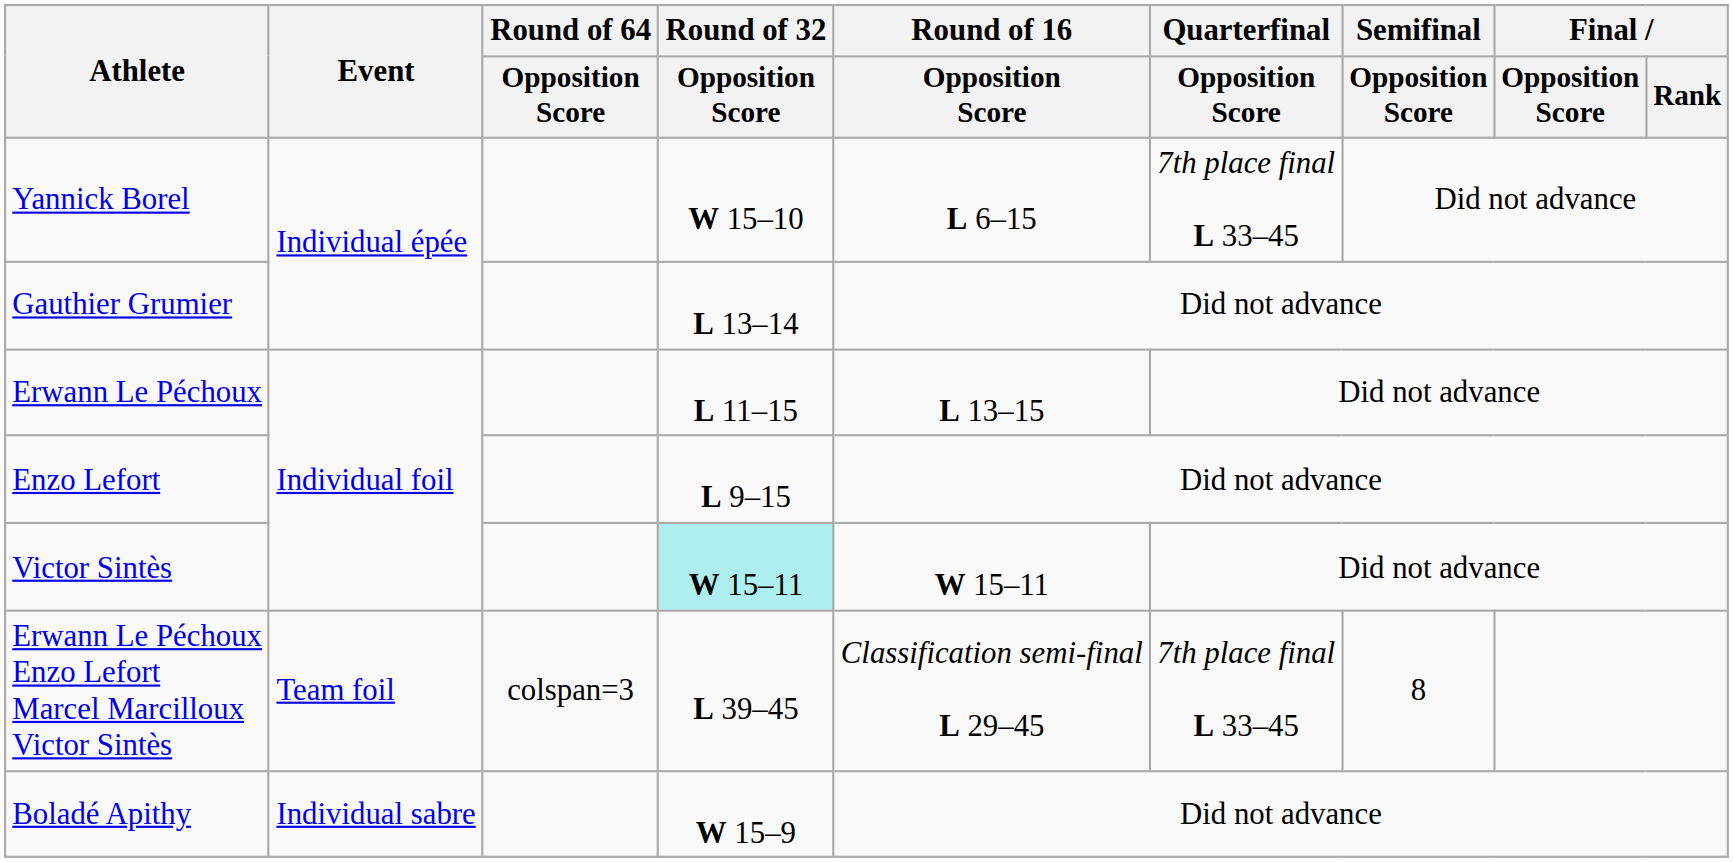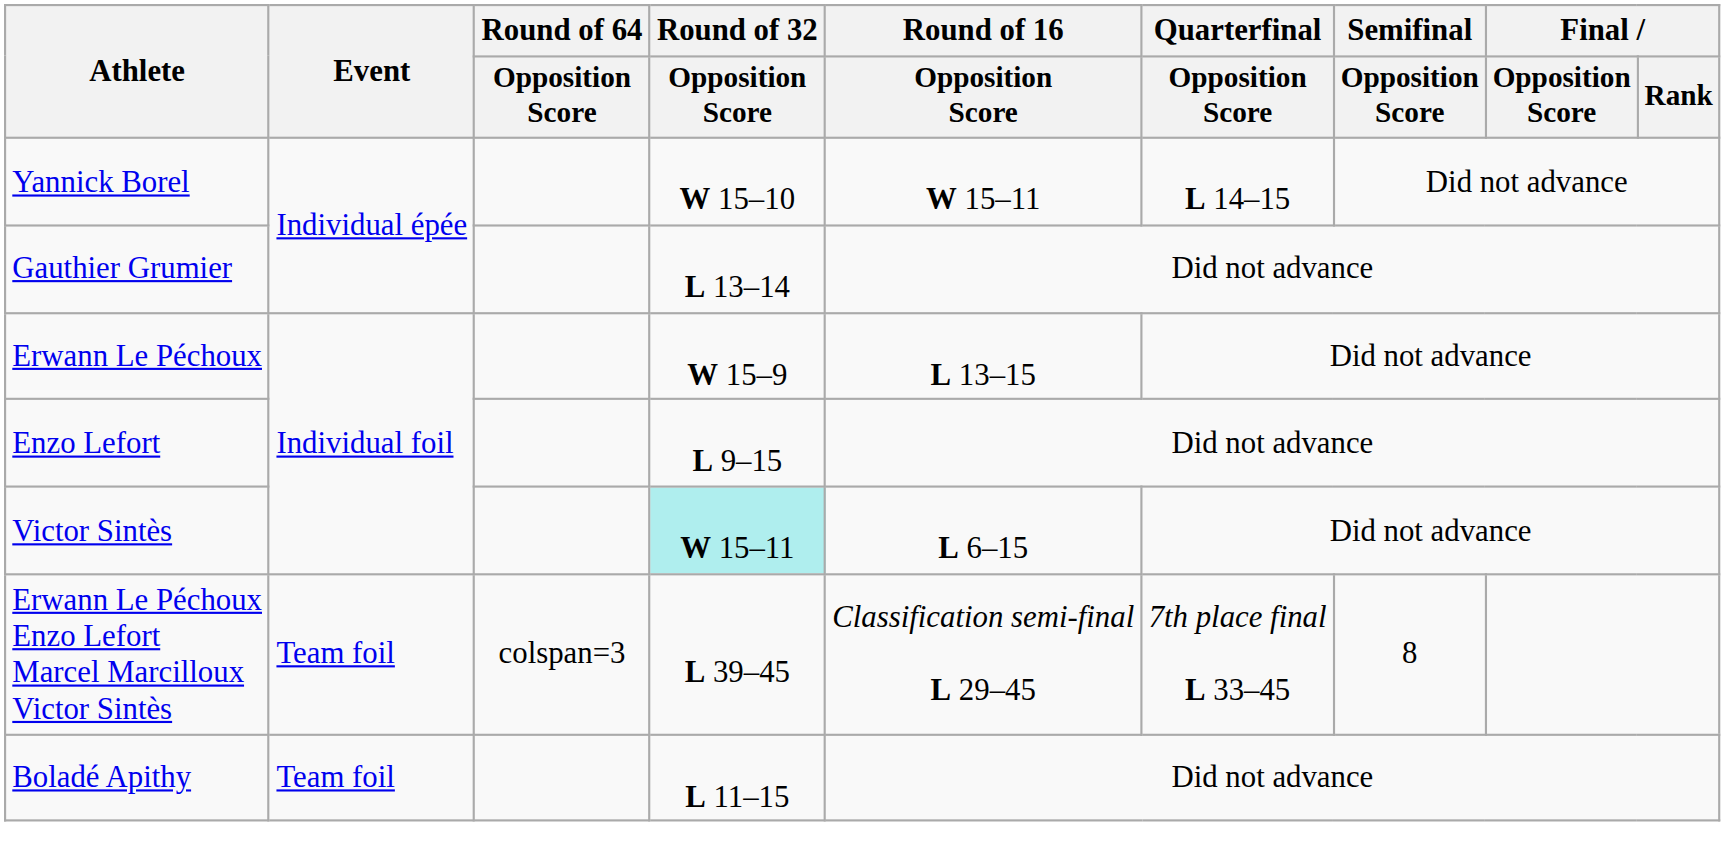(992, 218) L 6–15 -> (983, 199) W 15–11
(1246, 199) 7th place final L 33–45 -> (1238, 199) L 14–15
(746, 410) L 11–15 -> (737, 374) W 15–9
(992, 585) W 15–11 -> (983, 548) L 6–15
(376, 814) Individual sabre -> (336, 777) Team foil
(746, 832) W 15–9 -> (737, 795) L 11–15
